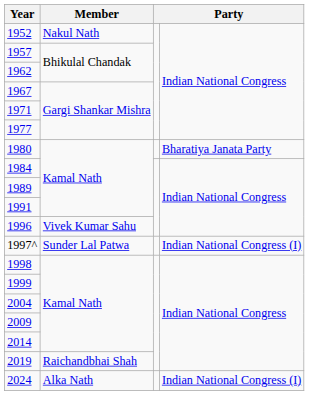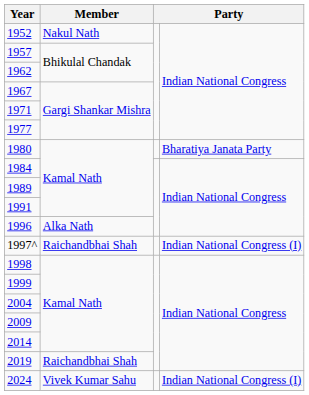(89, 226) Vivek Kumar Sahu -> (68, 226) Alka Nath
(86, 245) Sunder Lal Patwa -> (90, 245) Raichandbhai Shah
(68, 380) Alka Nath -> (89, 380) Vivek Kumar Sahu
